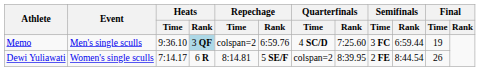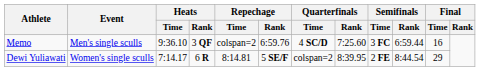(202, 43) lightblue background -> (202, 43) no background
(438, 43) 19 -> (438, 43) 16
(438, 58) 26 -> (438, 58) 29
